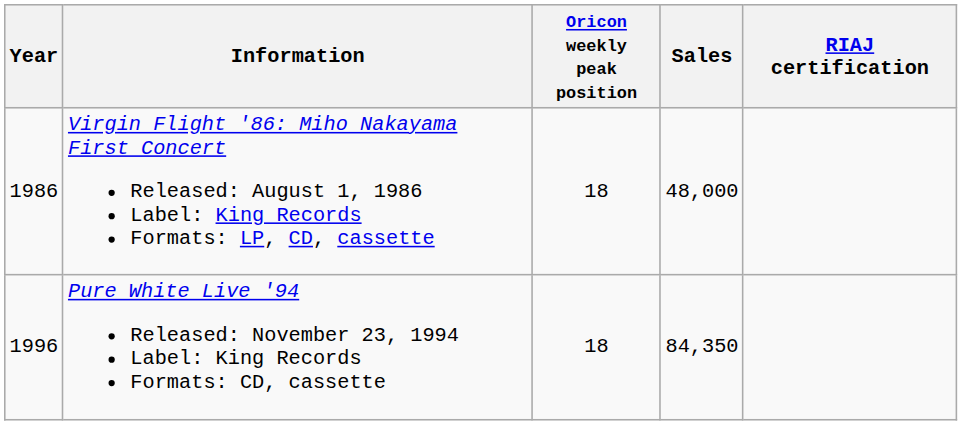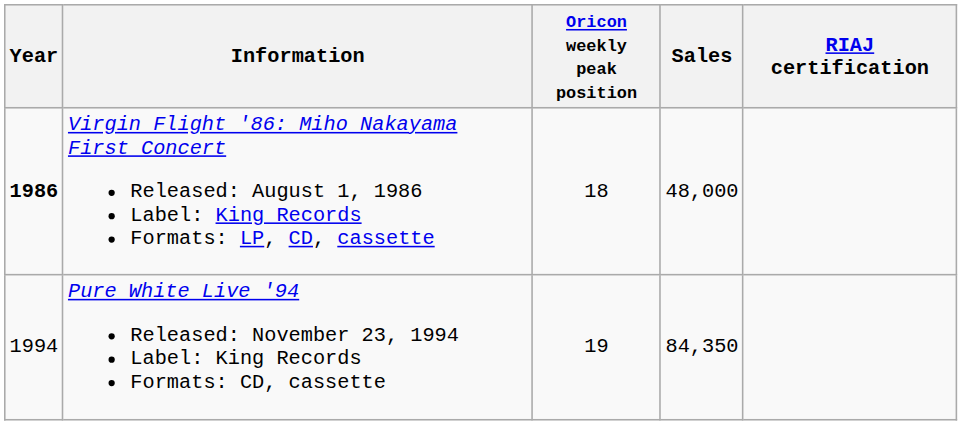(34, 192) normal -> (34, 192) bold
(34, 347) 1996 -> (34, 347) 1994
(596, 347) 18 -> (596, 347) 19
